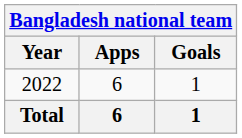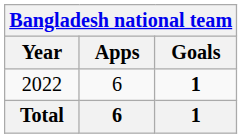(196, 84) normal -> (196, 84) bold
